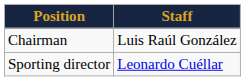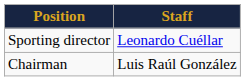rows swapped: (38, 40) <-> (59, 64)
